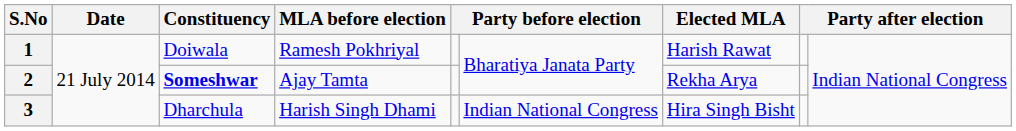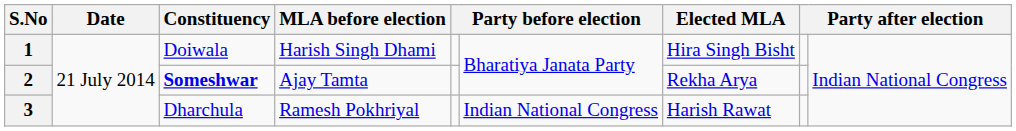(349, 49) Ramesh Pokhriyal -> (357, 49) Harish Singh Dhami
(719, 49) Harish Rawat -> (731, 49) Hira Singh Bisht
(357, 110) Harish Singh Dhami -> (349, 110) Ramesh Pokhriyal
(731, 110) Hira Singh Bisht -> (719, 110) Harish Rawat
